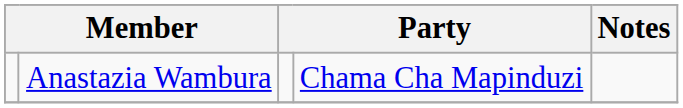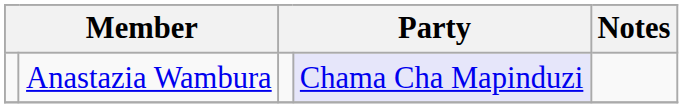(442, 77) no background -> (442, 77) lavender background
